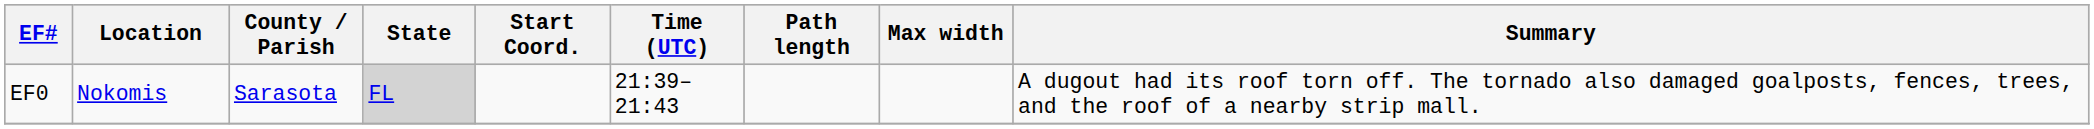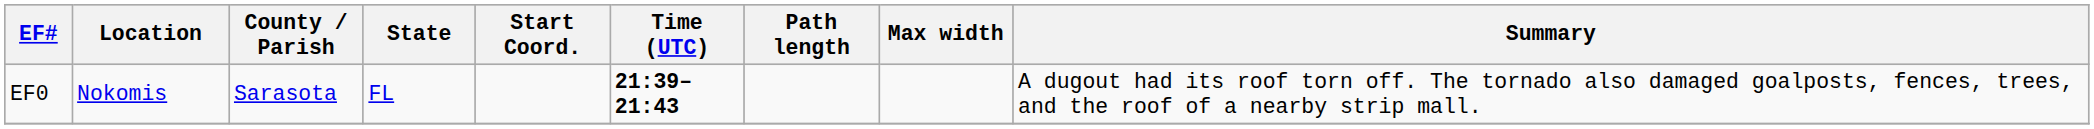(381, 94) lightgrey background -> (381, 94) no background
(653, 94) normal -> (653, 94) bold
